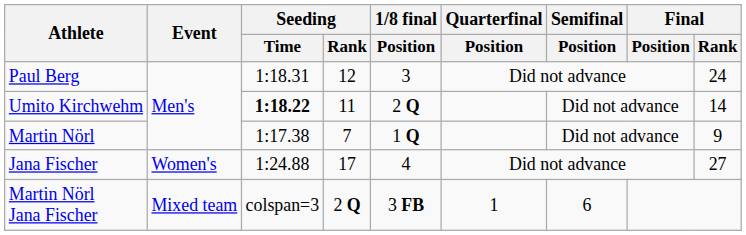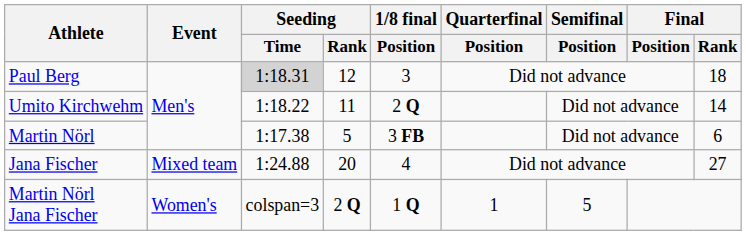(282, 76) no background -> (282, 76) lightgrey background
(718, 76) 24 -> (718, 76) 18
(282, 106) bold -> (282, 106) normal
(347, 135) 7 -> (347, 135) 5
(406, 135) 1 Q -> (406, 135) 3 FB
(718, 135) 9 -> (718, 135) 6
(184, 165) Women's -> (194, 165) Mixed team
(347, 165) 17 -> (347, 165) 20
(194, 205) Mixed team -> (184, 205) Women's
(406, 205) 3 FB -> (406, 205) 1 Q
(587, 205) 6 -> (587, 205) 5
